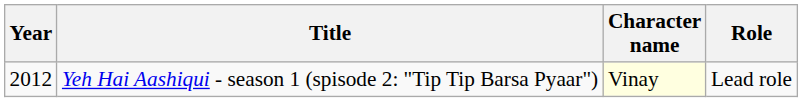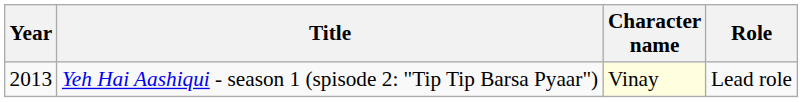(31, 79) 2012 -> (31, 79) 2013
